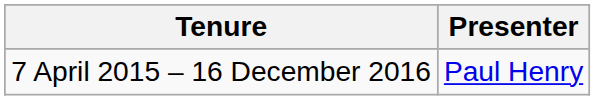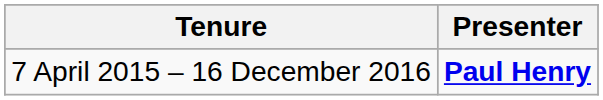(514, 71) normal -> (517, 71) bold
